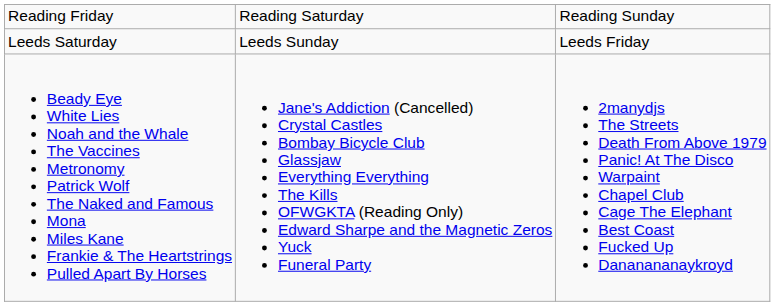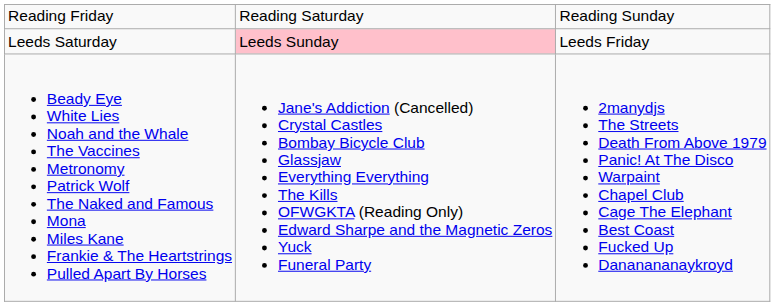(289, 41) no background -> (289, 41) pink background
